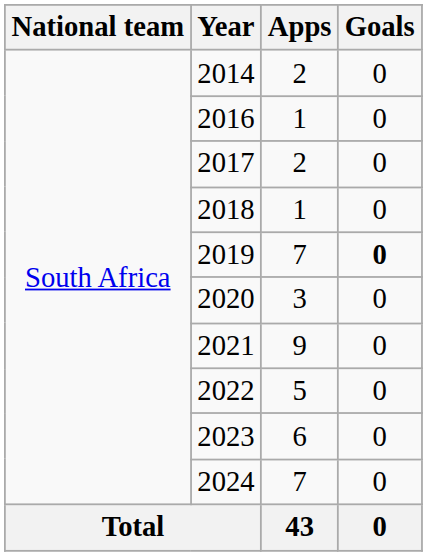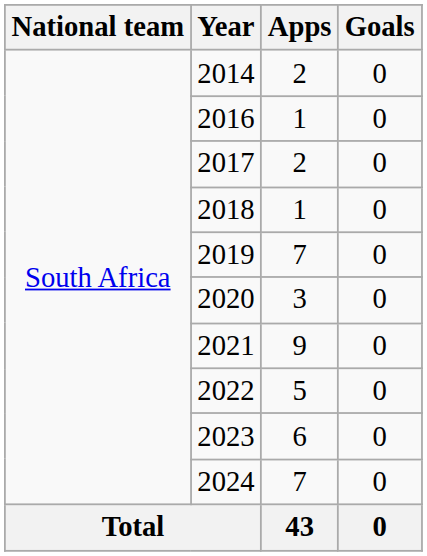(380, 254) bold -> (380, 254) normal
